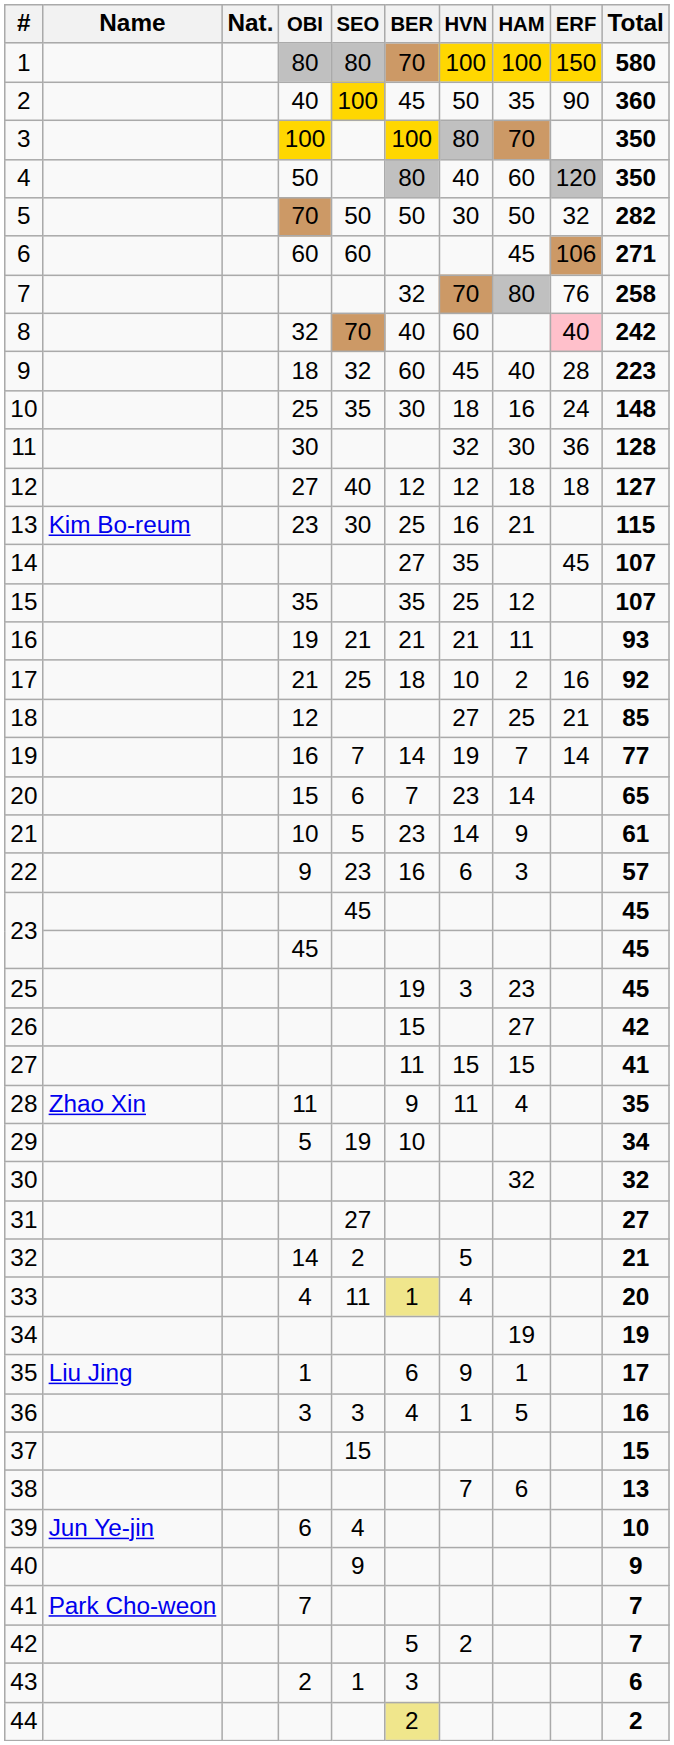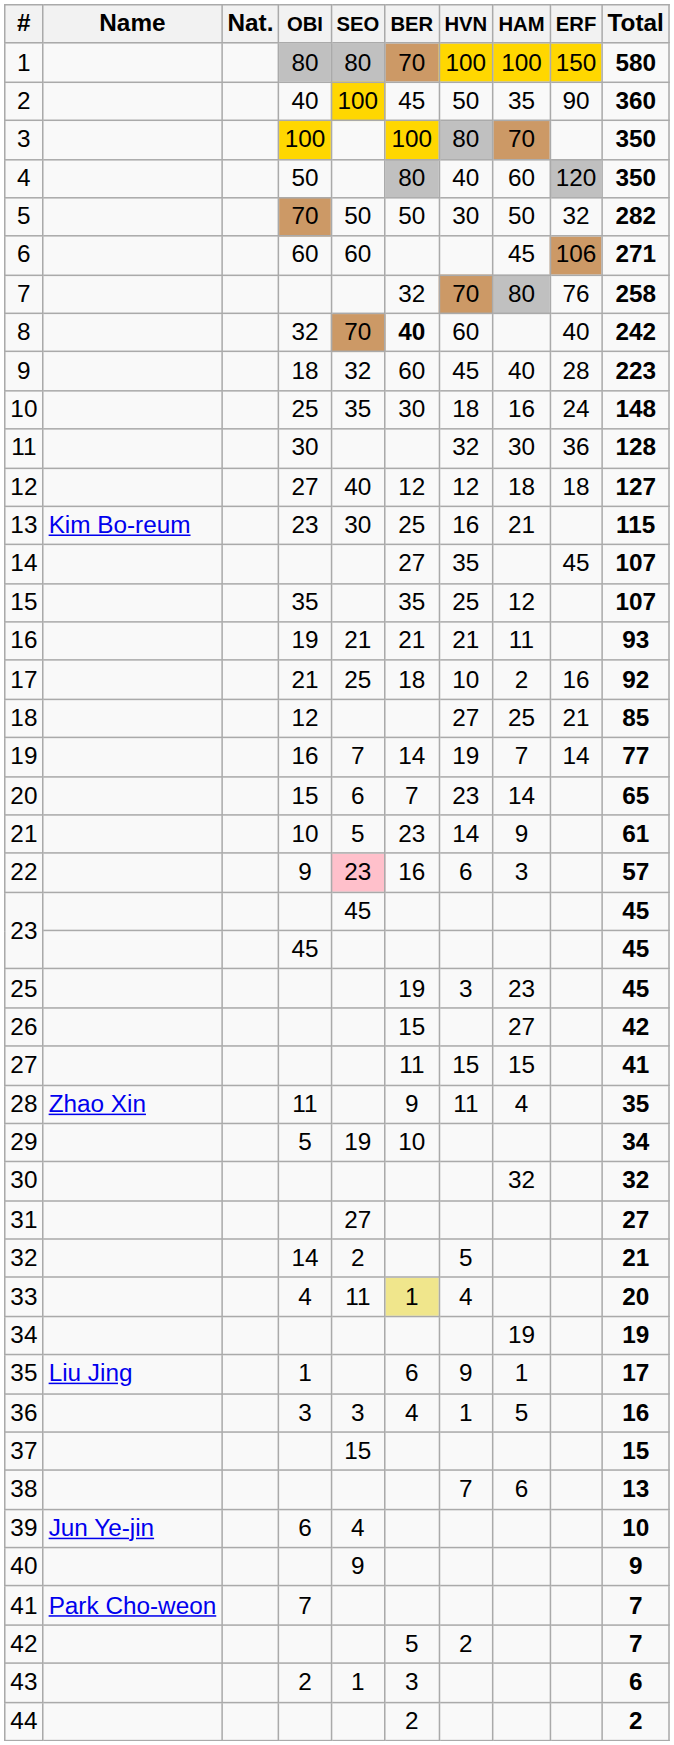(412, 332) normal -> (412, 332) bold
(576, 332) pink background -> (576, 332) no background
(358, 872) no background -> (358, 872) pink background
(412, 1720) khaki background -> (412, 1720) no background
